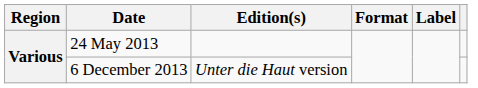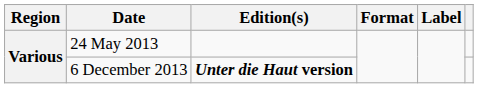(271, 69) normal -> (274, 69) bold
